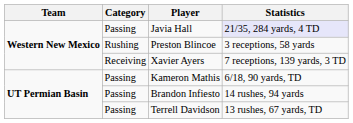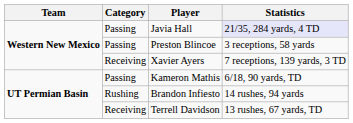(122, 45) Rushing -> (120, 45) Passing
(120, 94) Passing -> (122, 94) Rushing
(120, 110) Passing -> (125, 110) Receiving
